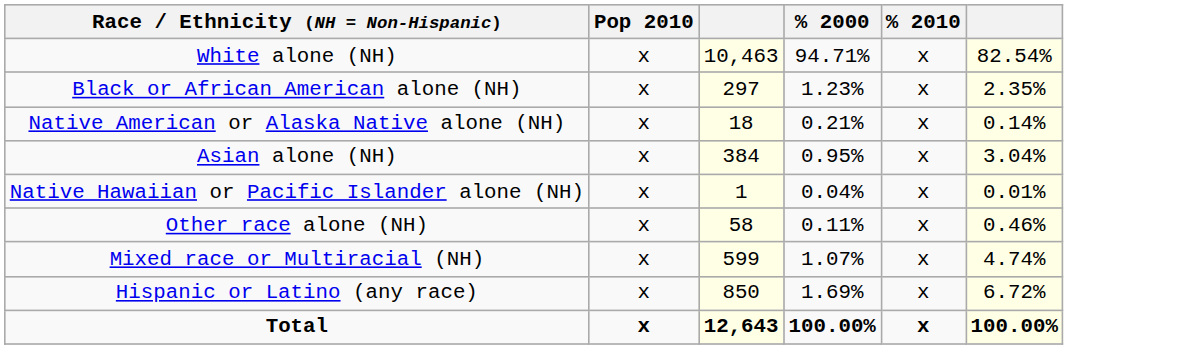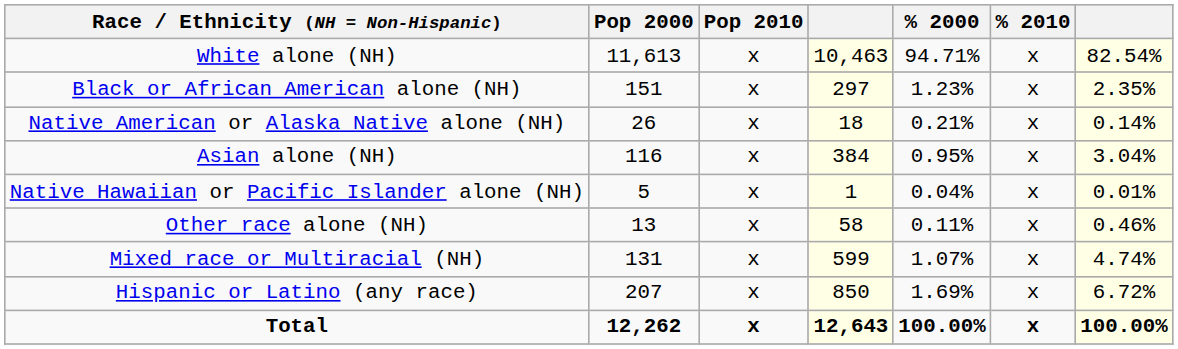+ column: (644, 22)
